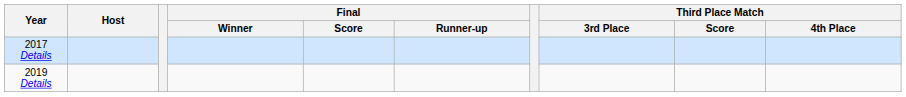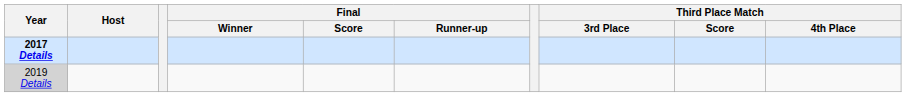(36, 51) normal -> (36, 51) bold
(36, 78) no background -> (36, 78) lightgrey background
